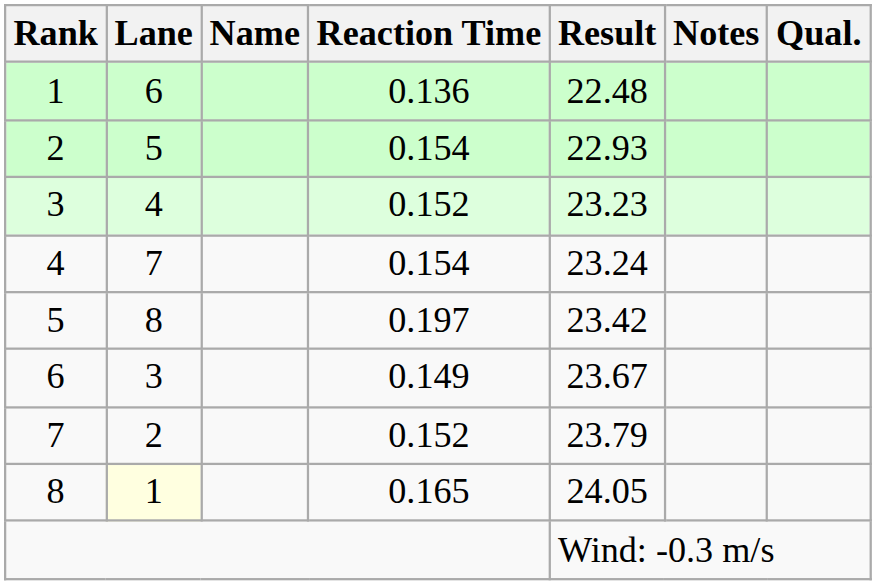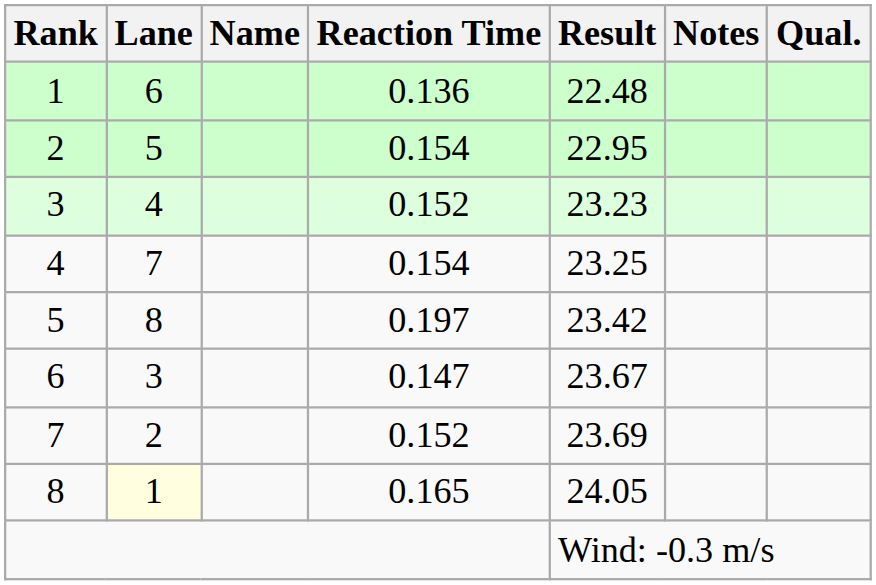(607, 147) 22.93 -> (607, 147) 22.95
(607, 262) 23.24 -> (607, 262) 23.25
(429, 377) 0.149 -> (429, 377) 0.147
(607, 434) 23.79 -> (607, 434) 23.69
